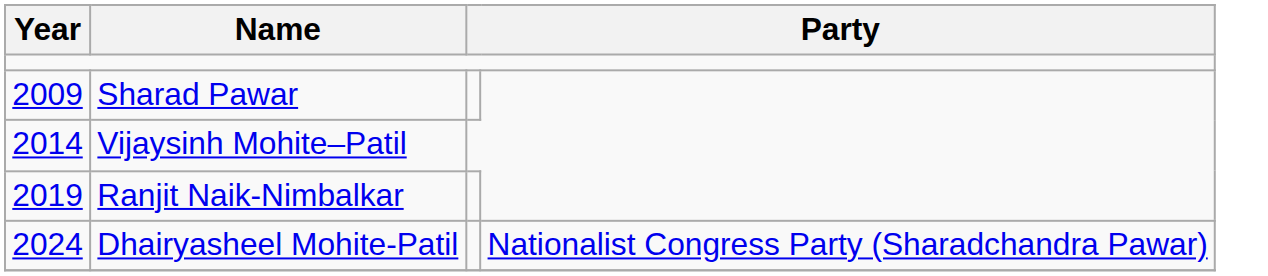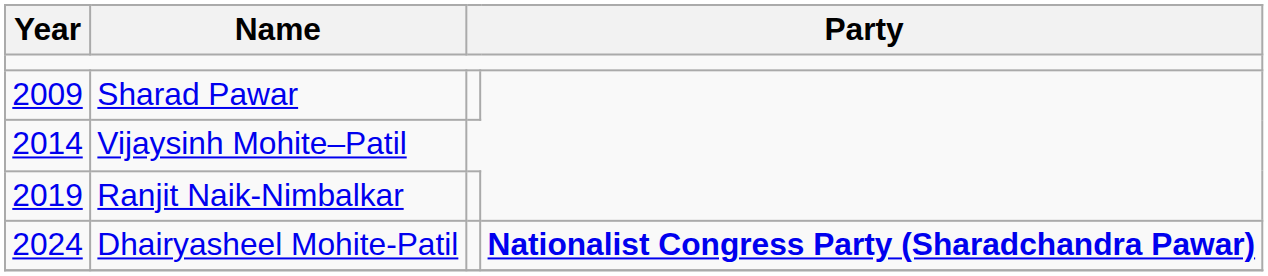(848, 245) normal -> (871, 245) bold
